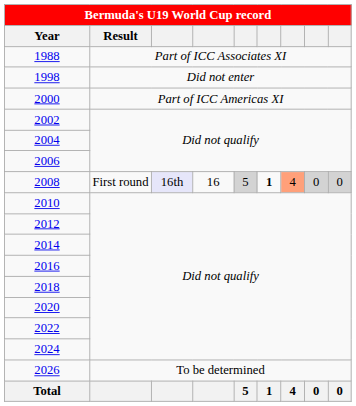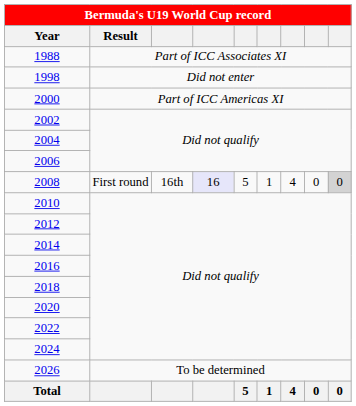(172, 182) lavender background -> (172, 182) no background
(213, 182) no background -> (213, 182) lavender background
(246, 182) lightgrey background -> (246, 182) no background
(269, 182) bold -> (269, 182) normal
(293, 182) lightsalmon background -> (293, 182) no background
(316, 182) lightgrey background -> (316, 182) no background
